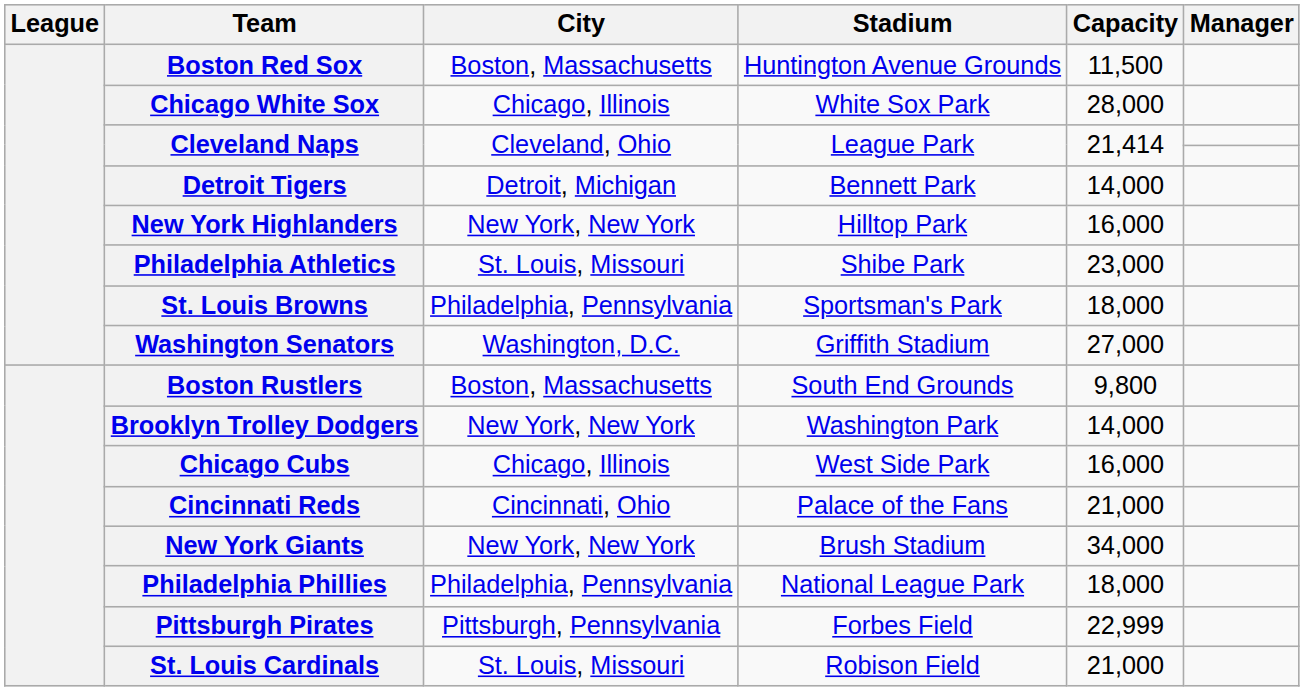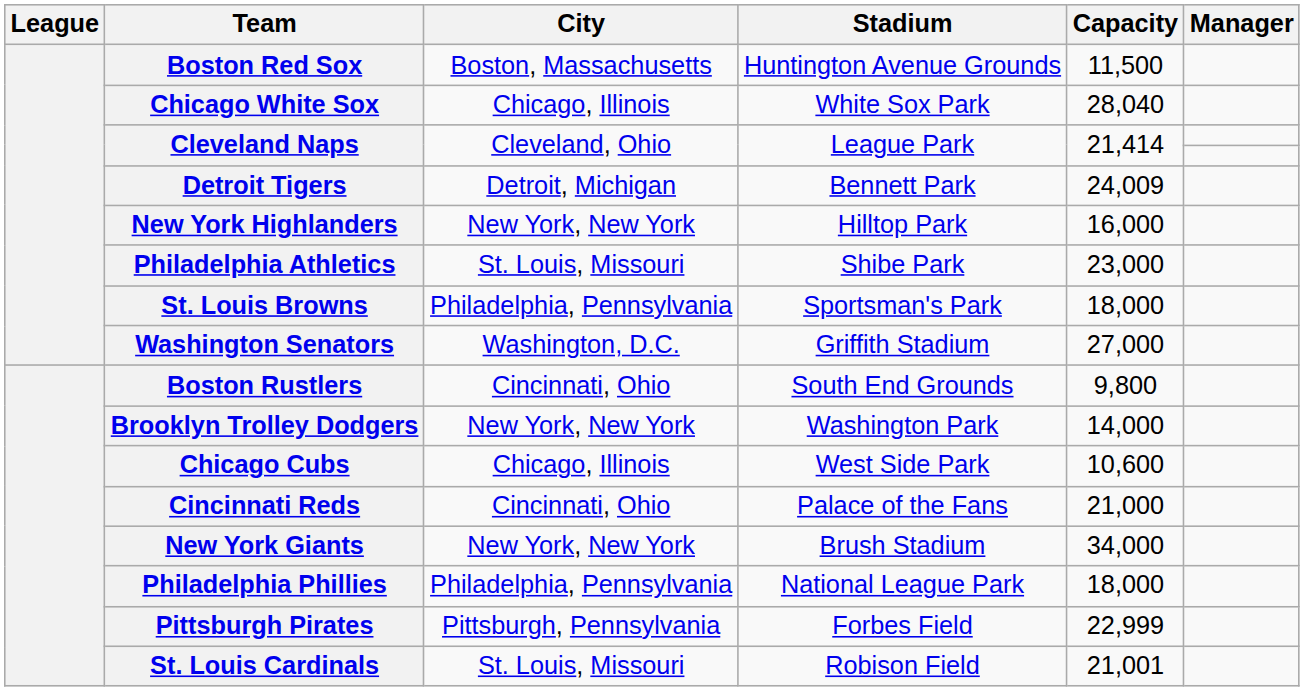(1125, 104) 28,000 -> (1125, 104) 28,040
(1125, 184) 14,000 -> (1125, 184) 24,009
(581, 385) Boston, Massachusetts -> (581, 385) Cincinnati, Ohio
(1125, 465) 16,000 -> (1125, 465) 10,600
(1125, 666) 21,000 -> (1125, 666) 21,001
